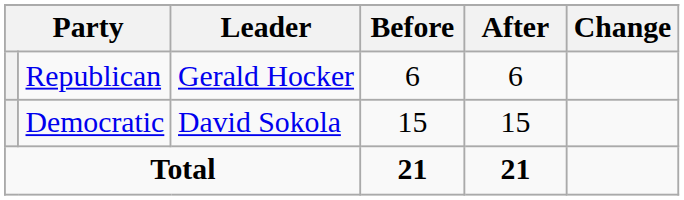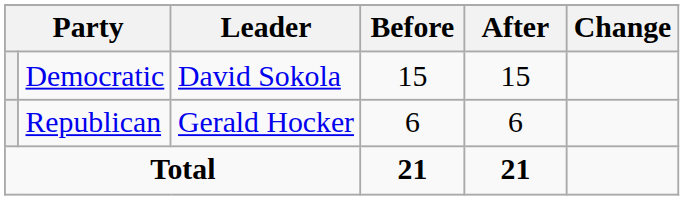rows swapped: (95, 122) <-> (93, 75)
